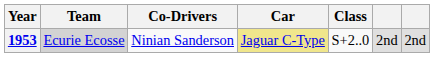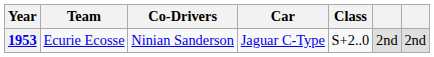(84, 40) lightgrey background -> (84, 40) no background
(283, 40) khaki background -> (283, 40) no background
